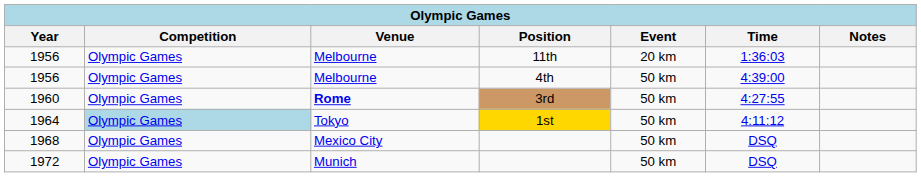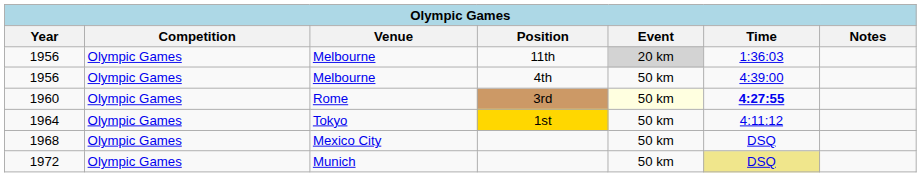(658, 57) no background -> (656, 57) lightgrey background
(332, 99) bold -> (331, 99) normal
(658, 99) no background -> (656, 99) lightyellow background
(763, 99) normal -> (761, 99) bold
(135, 120) lightblue background -> (135, 120) no background
(763, 162) no background -> (761, 162) khaki background
